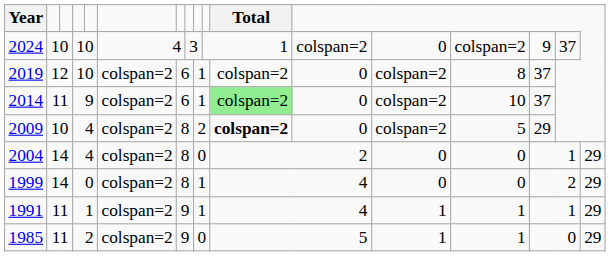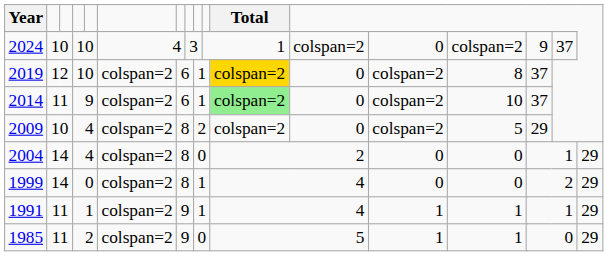(253, 73) no background -> (250, 73) gold background
(251, 127) bold -> (250, 127) normal
